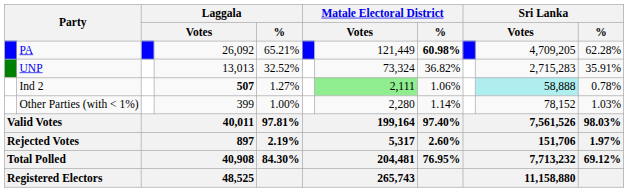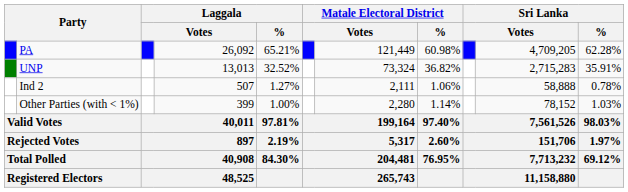(442, 50) bold -> (443, 50) normal
(245, 86) bold -> (245, 86) normal
(402, 86) lightgreen background -> (402, 86) no background
(560, 86) paleturquoise background -> (560, 86) no background
